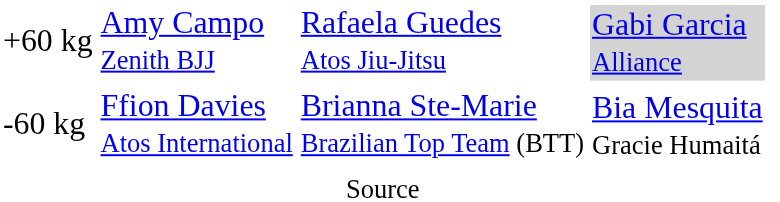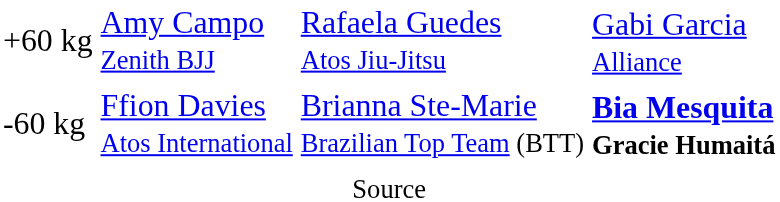(669, 42) lightgrey background -> (669, 42) no background
(677, 125) normal -> (684, 125) bold
